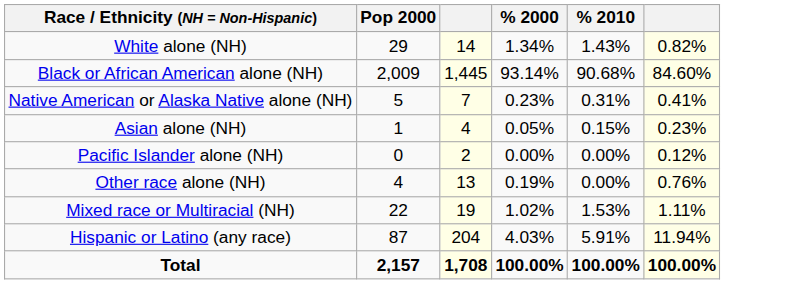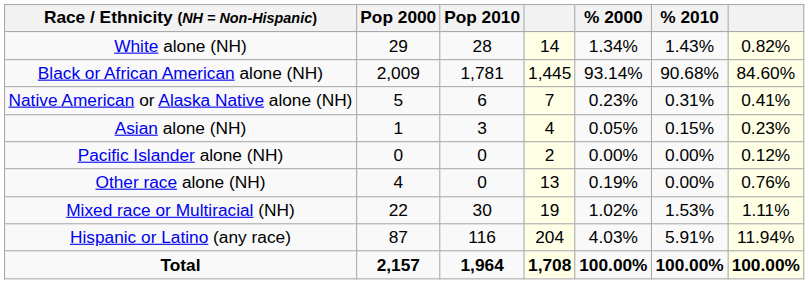+ column: (482, 18)
